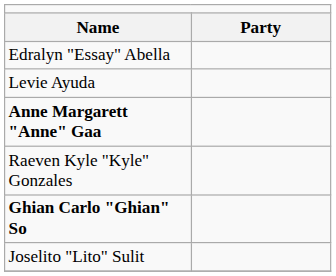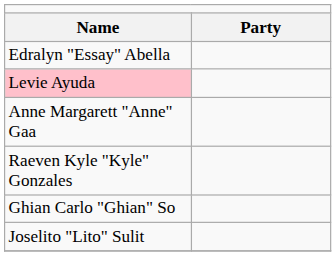(52, 83) no background -> (52, 83) pink background
(68, 121) bold -> (91, 121) normal
(89, 218) bold -> (92, 208) normal
